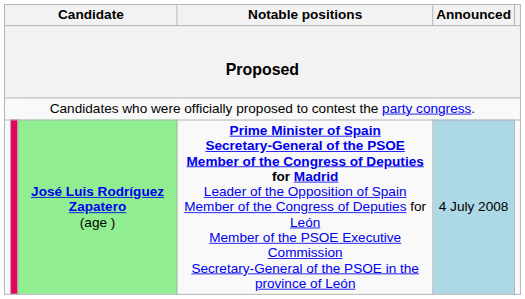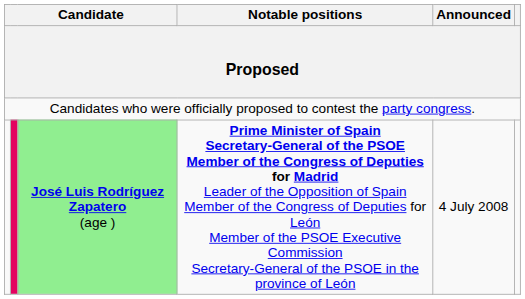(474, 207) lightblue background -> (474, 207) no background
